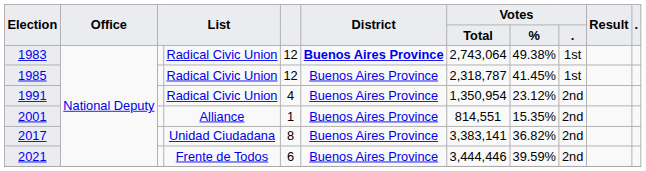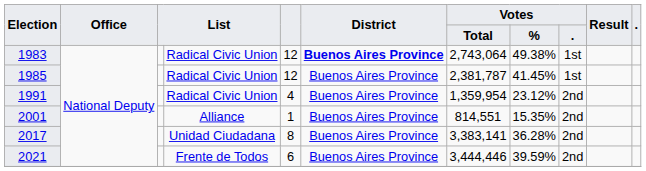(478, 76) 2,318,787 -> (478, 76) 2,381,787
(478, 96) 1,350,954 -> (478, 96) 1,359,954
(534, 136) 36.82% -> (534, 136) 36.28%
